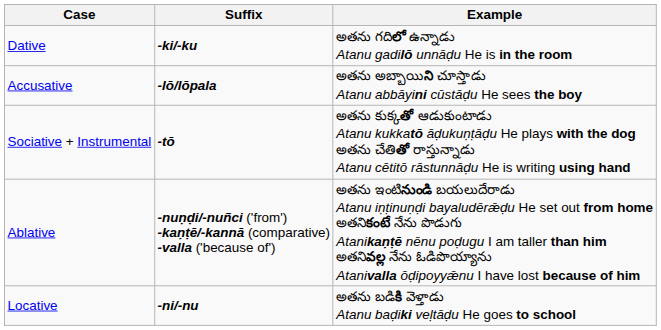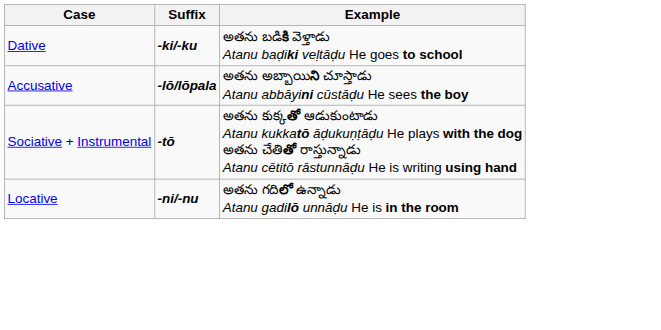(454, 45) అతను గదిలో ఉన్నాడు Atanu gadilō unnāḍu He is in the room -> (343, 45) అతను బడికి వెళ్తాడు Atanu baḍiki veḷtāḍu He goes to school
- row: (31, 232)
(456, 305) అతను బడికి వెళ్తాడు Atanu baḍiki veḷtāḍu He goes to school -> (341, 198) అతను గదిలో ఉన్నాడు Atanu gadilō unnāḍu He is in the room
